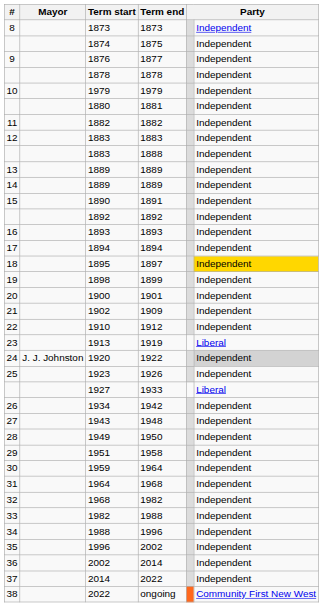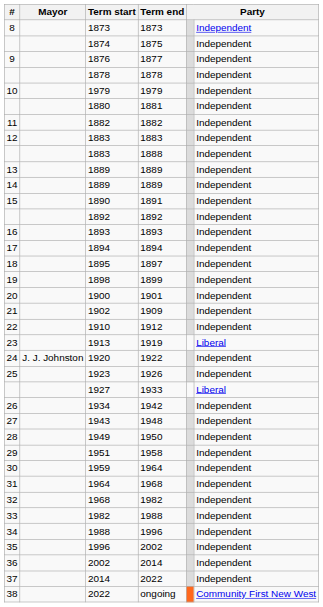(224, 264) gold background -> (224, 264) no background
(224, 358) lightgrey background -> (224, 358) no background
